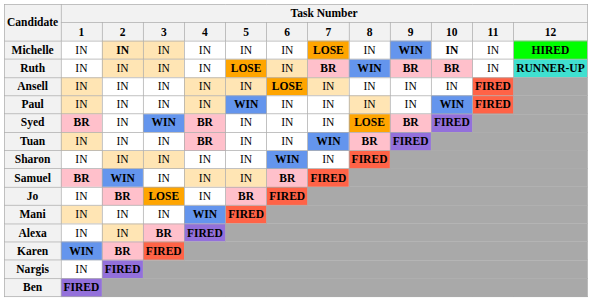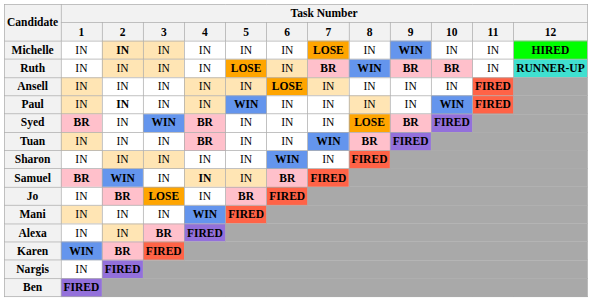(452, 50) bold -> (452, 50) normal
(123, 104) normal -> (123, 104) bold
(205, 178) normal -> (205, 178) bold
